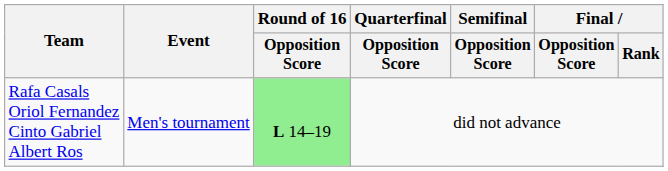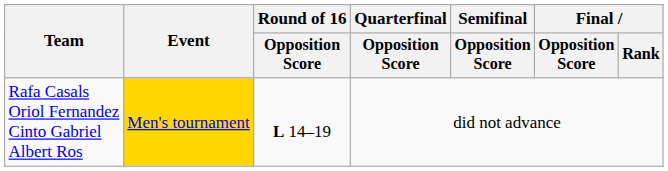(189, 122) no background -> (189, 122) gold background
(302, 132) lightgreen background -> (302, 132) no background
